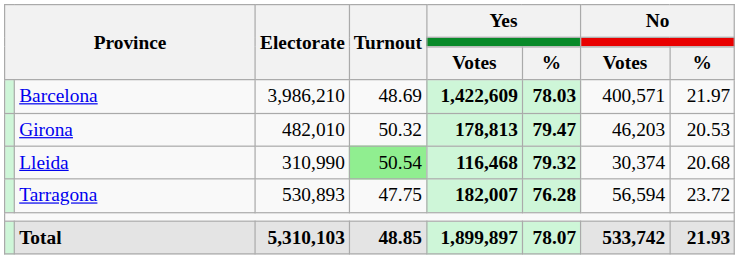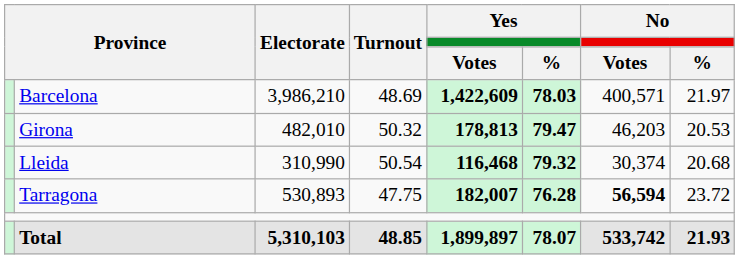(400, 162) lightgreen background -> (400, 162) no background
(639, 195) normal -> (639, 195) bold
